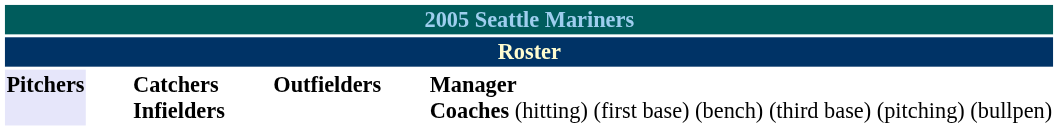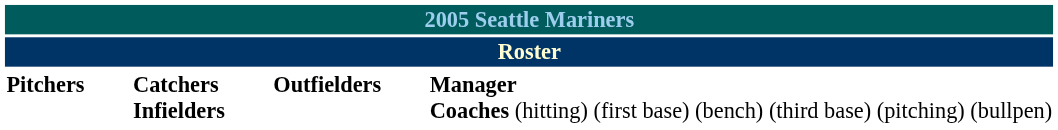(45, 84) lavender background -> (45, 84) no background
